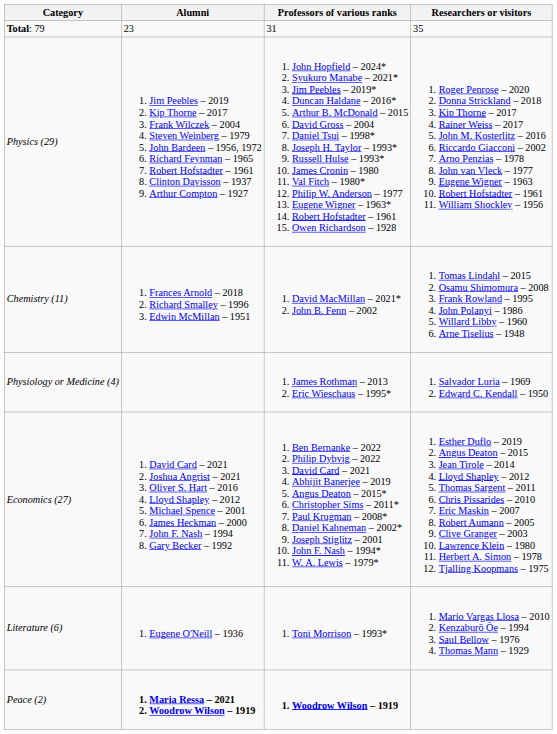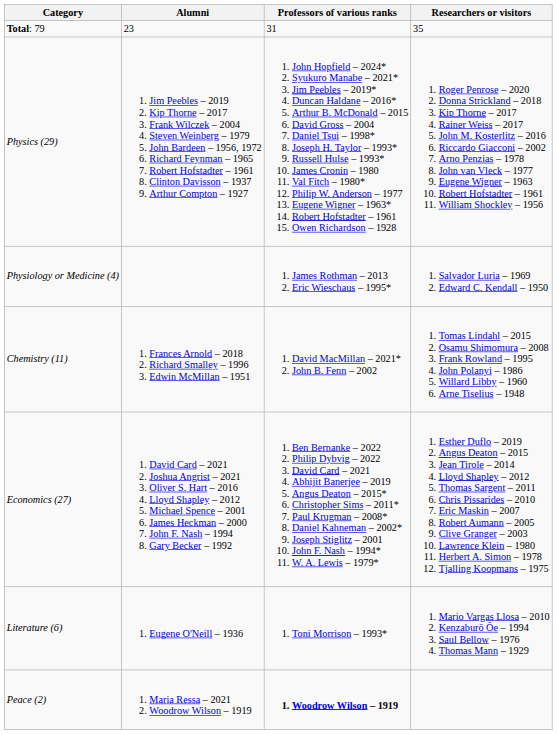rows swapped: (37, 299) <-> (63, 382)
(193, 705) bold -> (193, 705) normal
